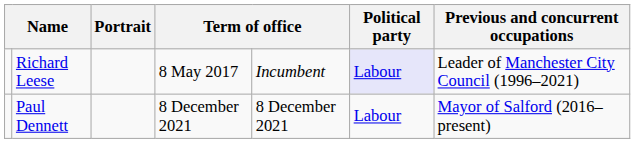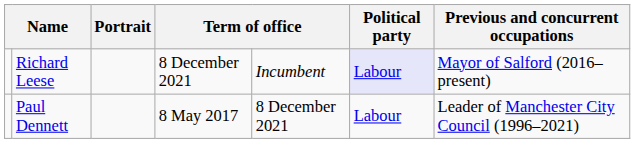(198, 71) 8 May 2017 -> (199, 71) 8 December 2021
(526, 71) Leader of Manchester City Council (1996–2021) -> (520, 71) Mayor of Salford (2016–present)
(199, 116) 8 December 2021 -> (198, 116) 8 May 2017
(520, 116) Mayor of Salford (2016–present) -> (526, 116) Leader of Manchester City Council (1996–2021)
